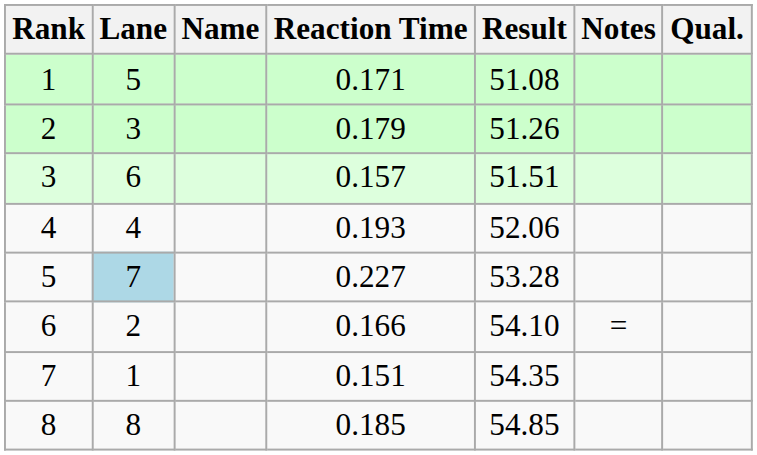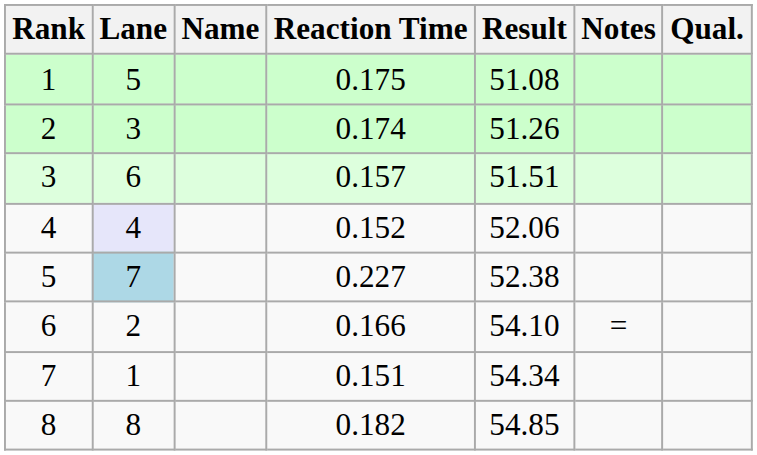(371, 78) 0.171 -> (371, 78) 0.175
(371, 128) 0.179 -> (371, 128) 0.174
(133, 227) no background -> (133, 227) lavender background
(371, 227) 0.193 -> (371, 227) 0.152
(524, 276) 53.28 -> (524, 276) 52.38
(524, 375) 54.35 -> (524, 375) 54.34
(371, 425) 0.185 -> (371, 425) 0.182
